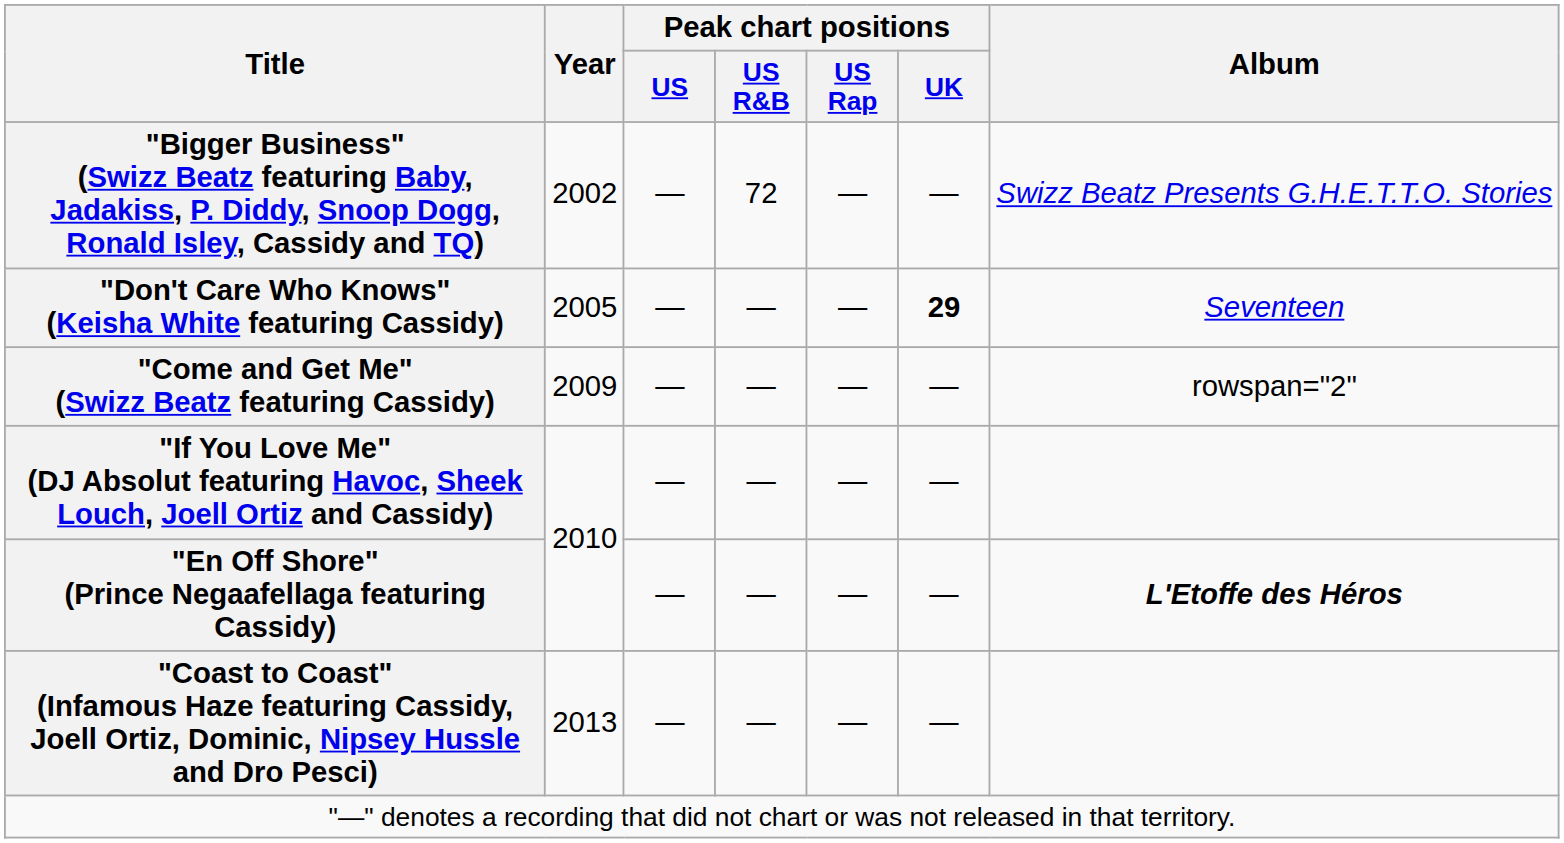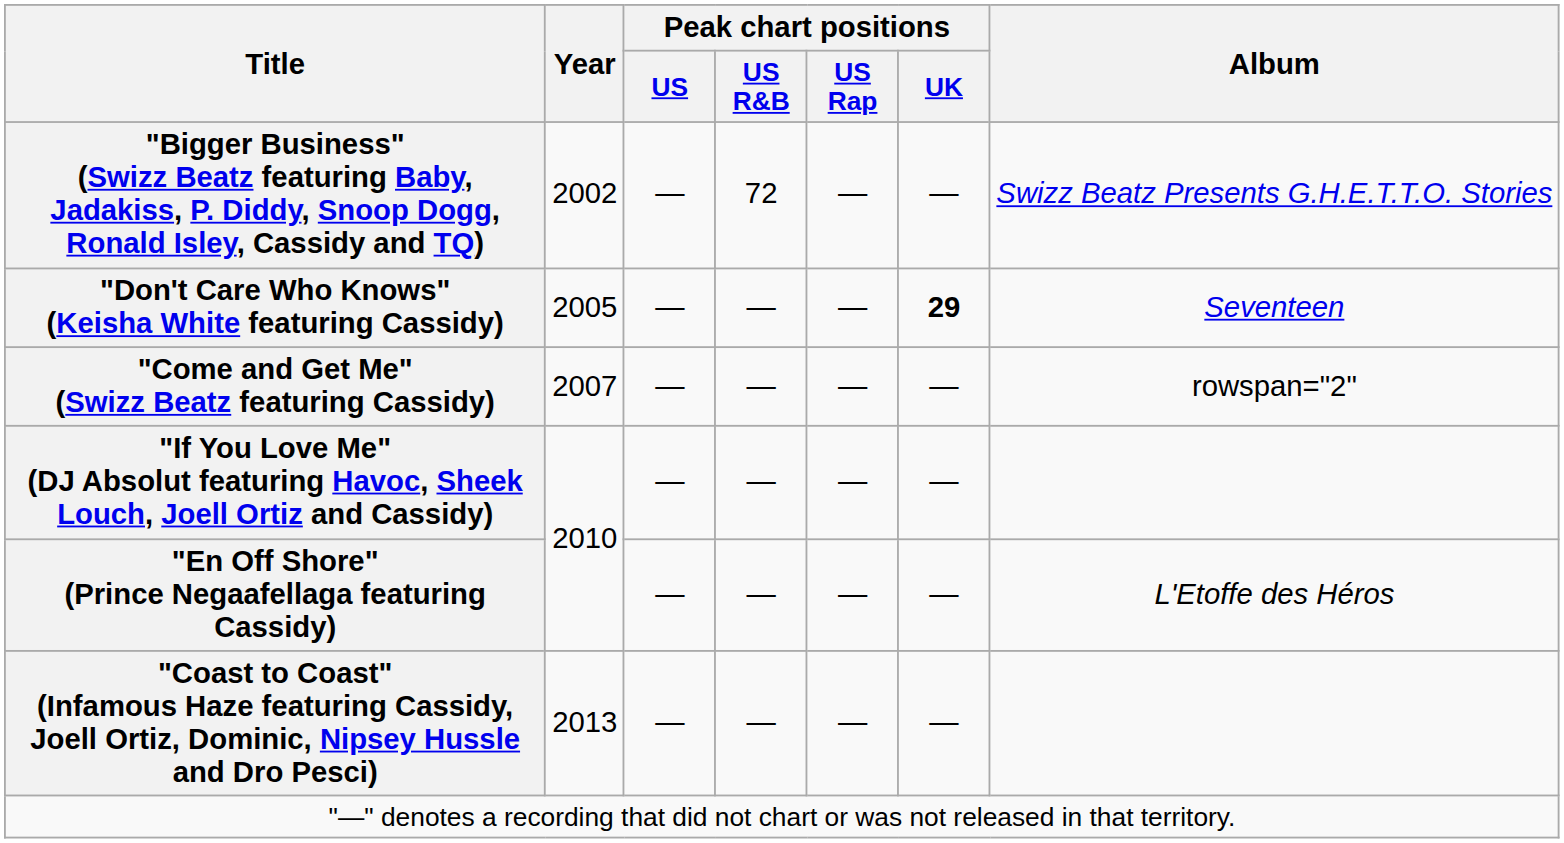(585, 386) 2009 -> (585, 386) 2007
(1274, 594) bold -> (1274, 594) normal
